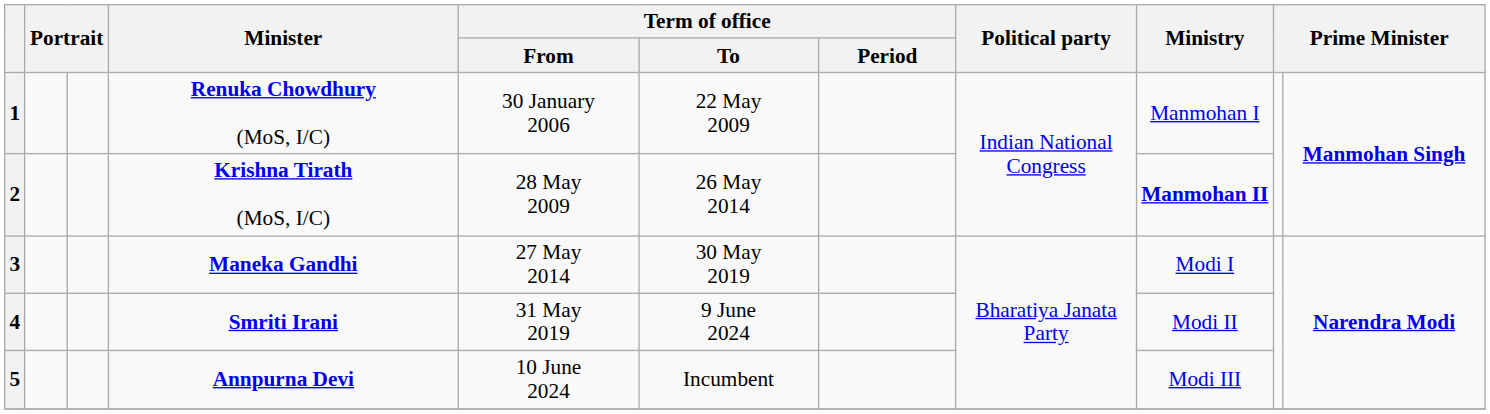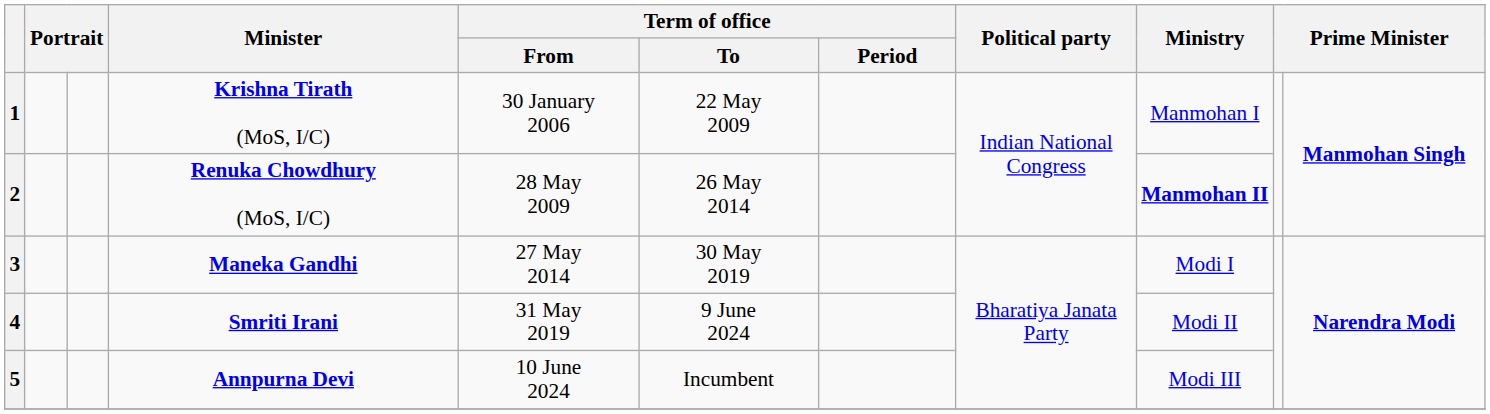(283, 112) Renuka Chowdhury (MoS, I/C) -> (283, 112) Krishna Tirath (MoS, I/C)
(283, 194) Krishna Tirath (MoS, I/C) -> (283, 194) Renuka Chowdhury (MoS, I/C)
